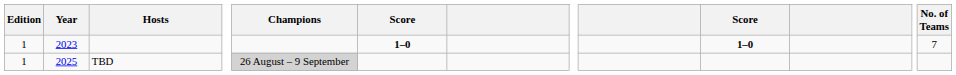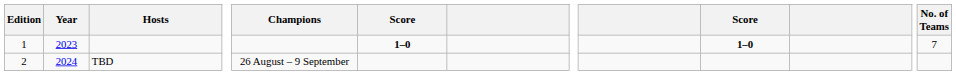(24, 62) 1 -> (24, 62) 2
(66, 62) 2025 -> (66, 62) 2024
(294, 62) lightgrey background -> (294, 62) no background
